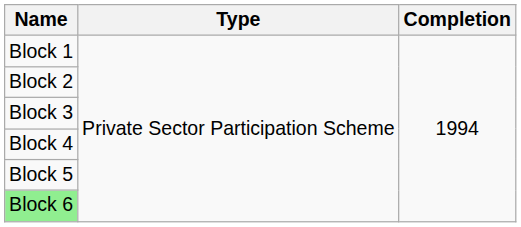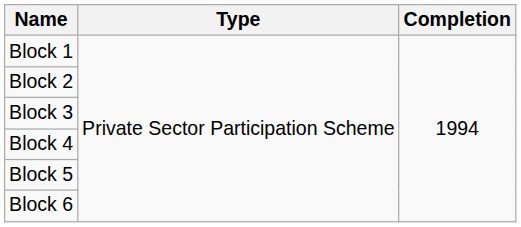(41, 205) lightgreen background -> (41, 205) no background
